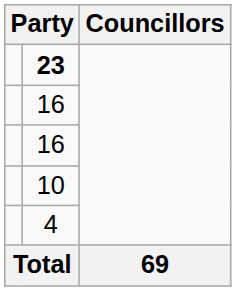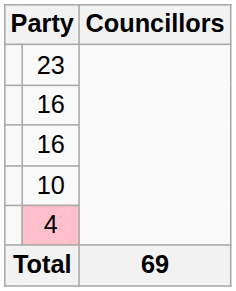(51, 64) bold -> (51, 64) normal
(51, 225) no background -> (51, 225) pink background
